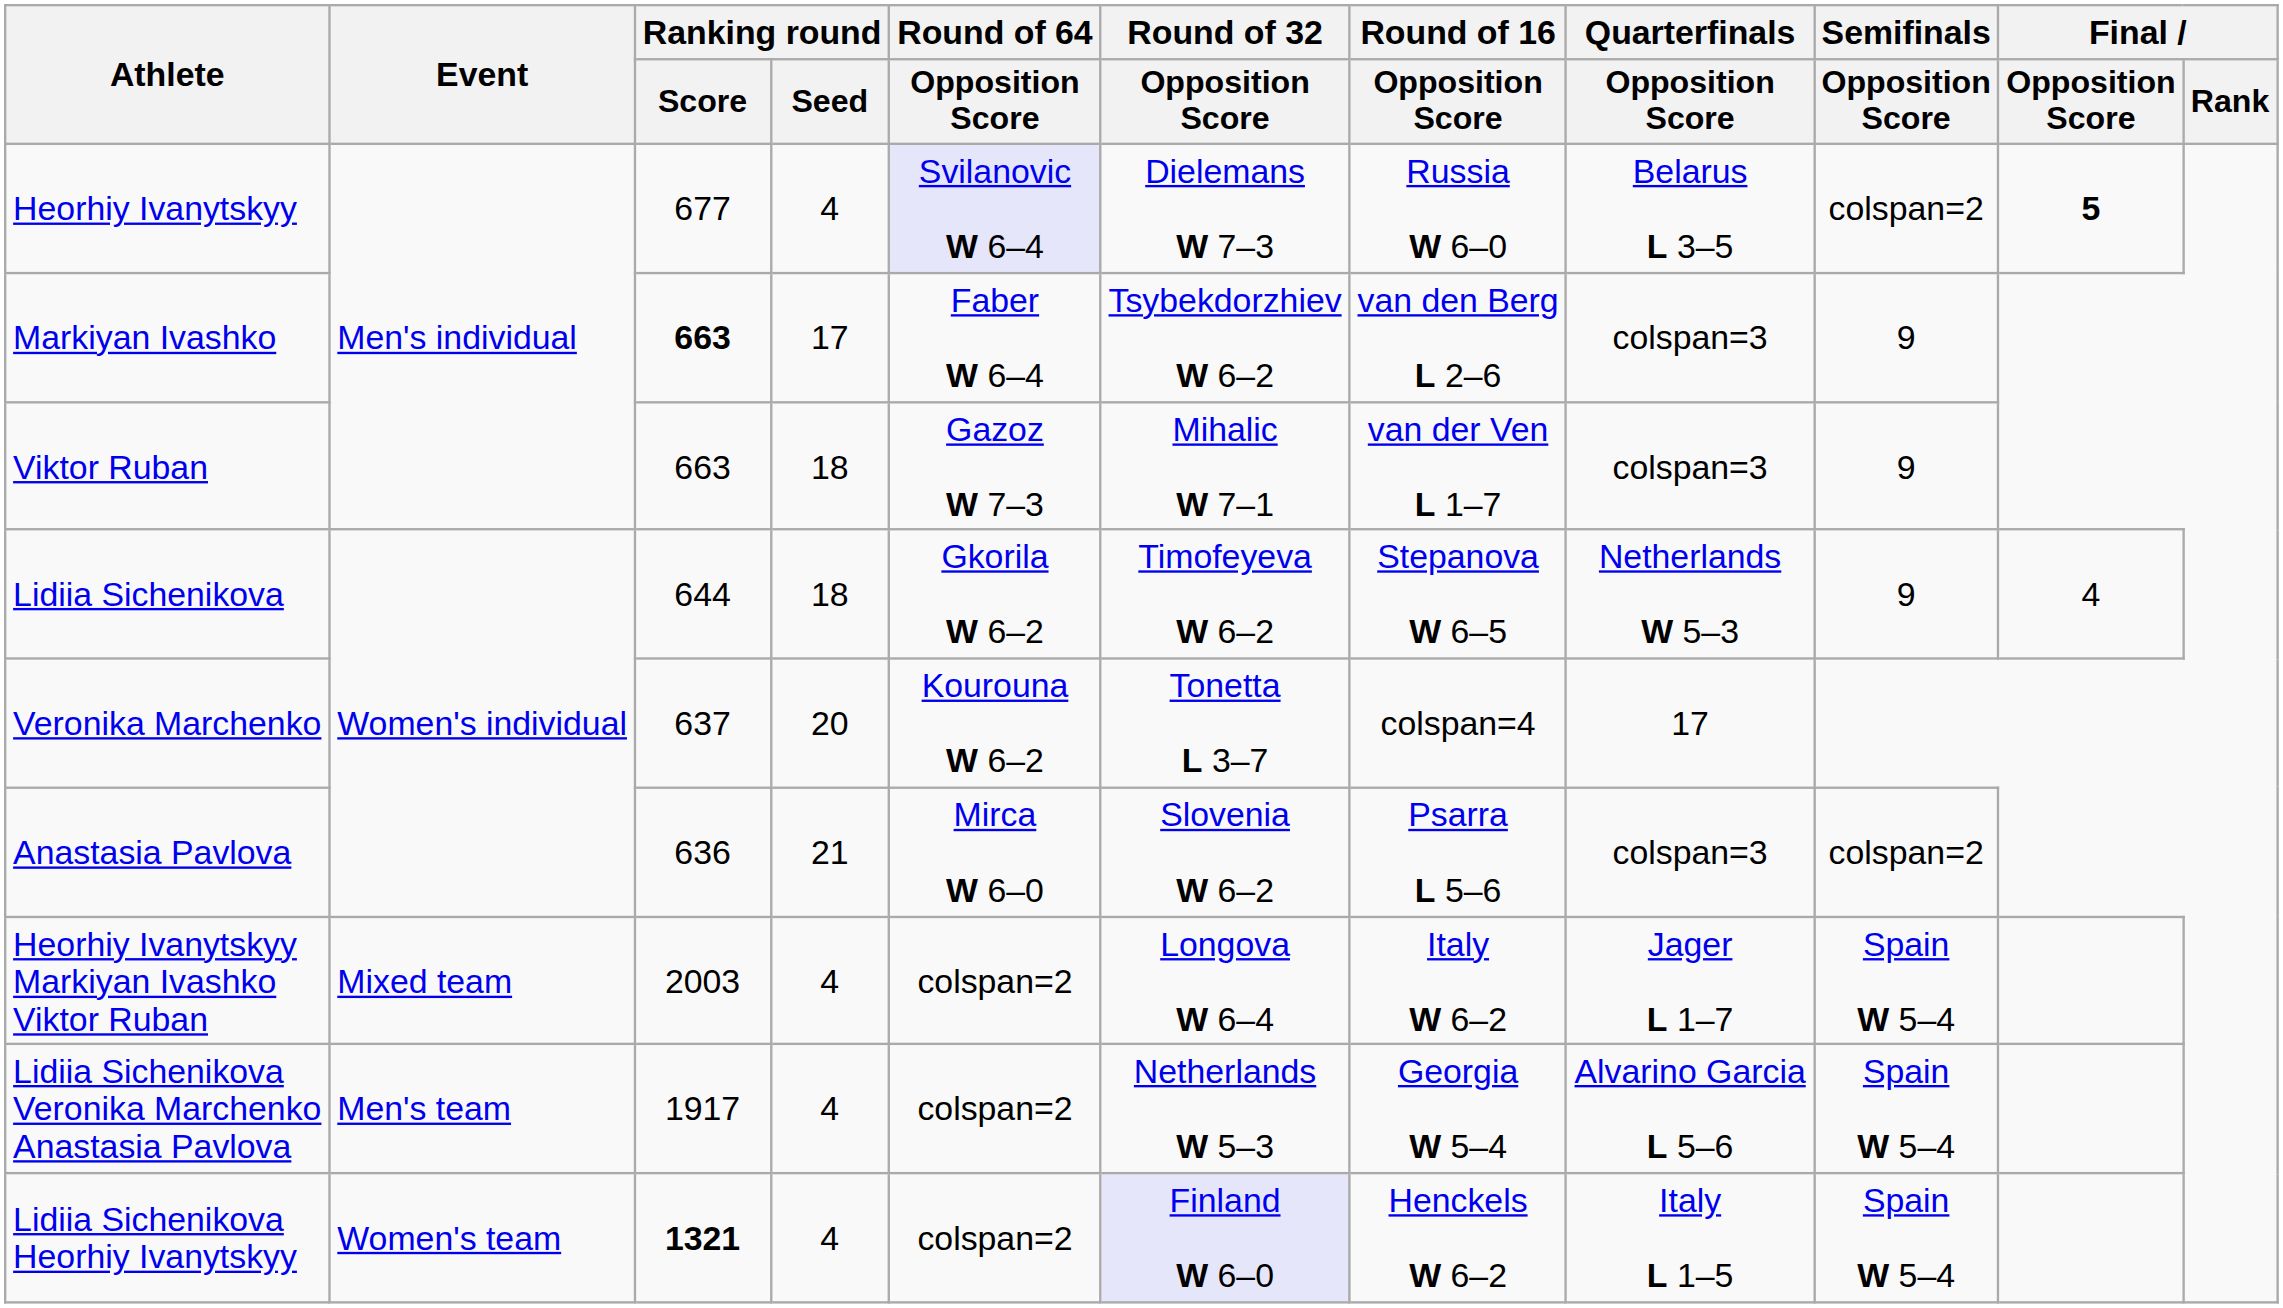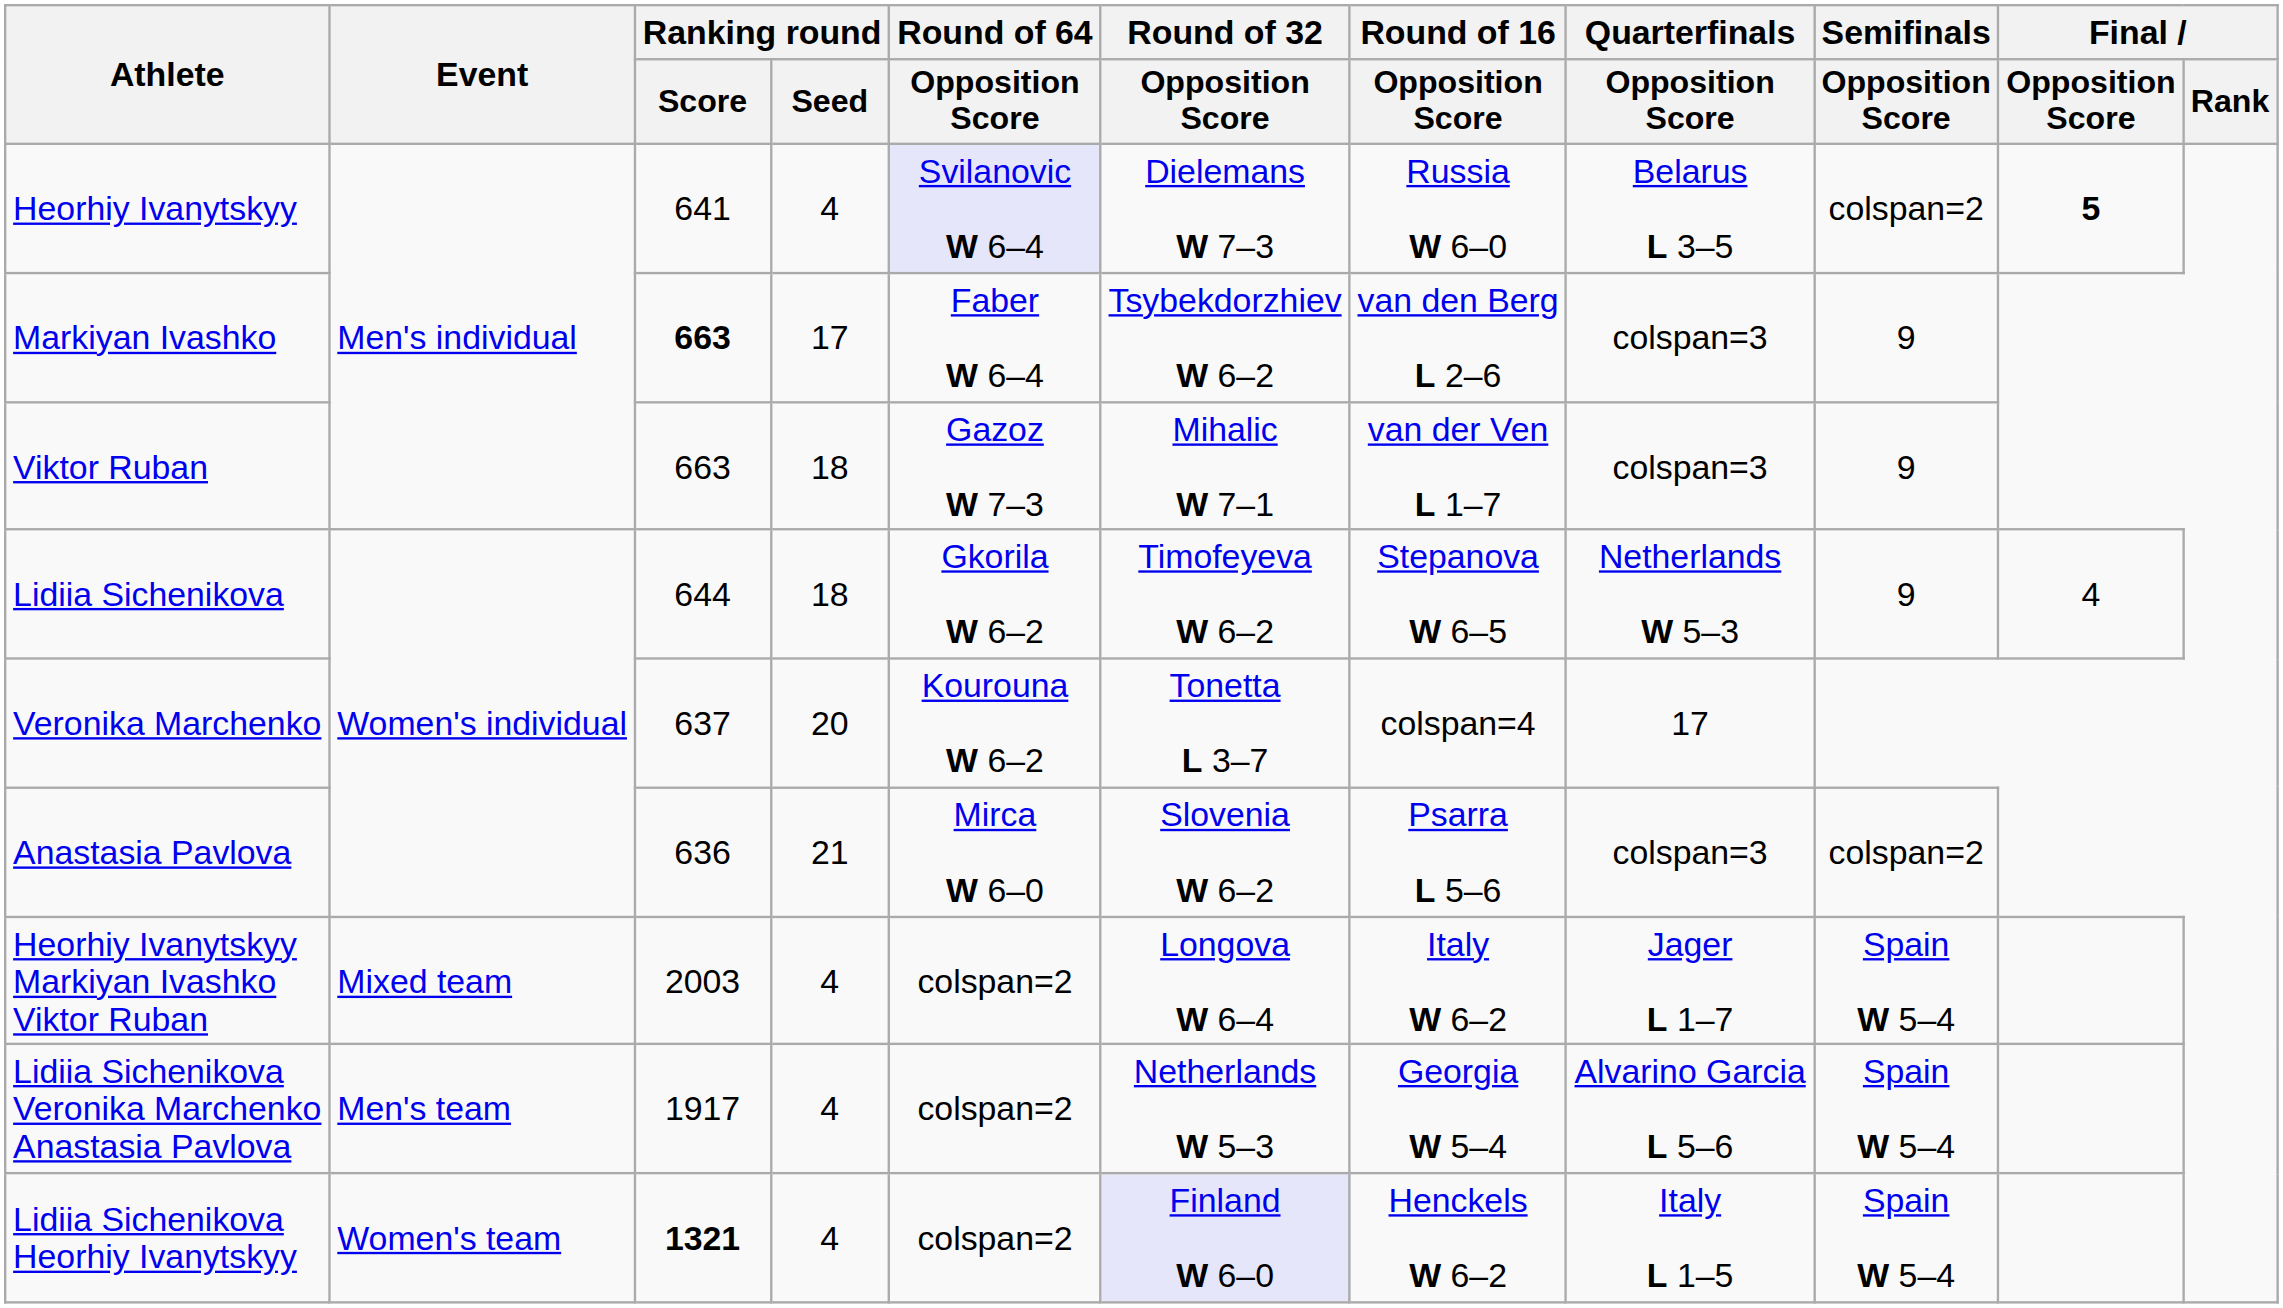(703, 209) 677 -> (703, 209) 641
